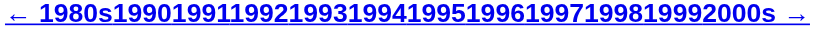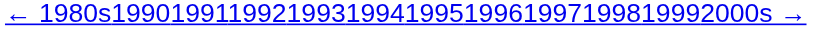(407, 13) bold -> (406, 13) normal
